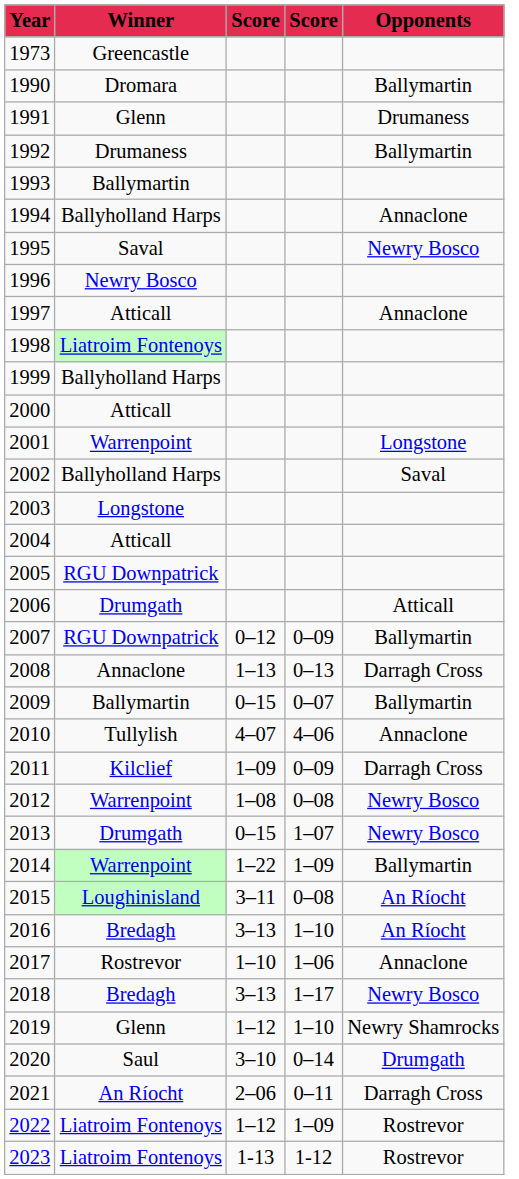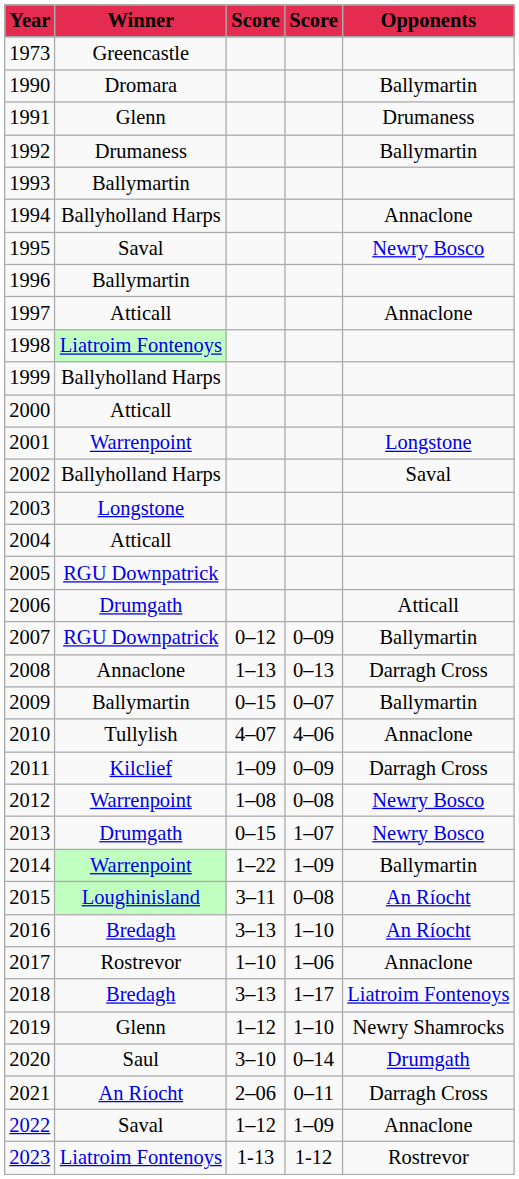(141, 280) Newry Bosco -> (141, 280) Ballymartin
(423, 995) Newry Bosco -> (428, 995) Liatroim Fontenoys
(141, 1125) Liatroim Fontenoys -> (141, 1125) Saval
(423, 1125) Rostrevor -> (428, 1125) Annaclone
